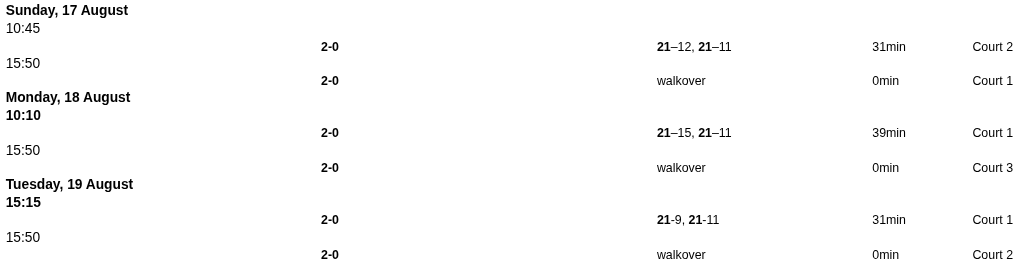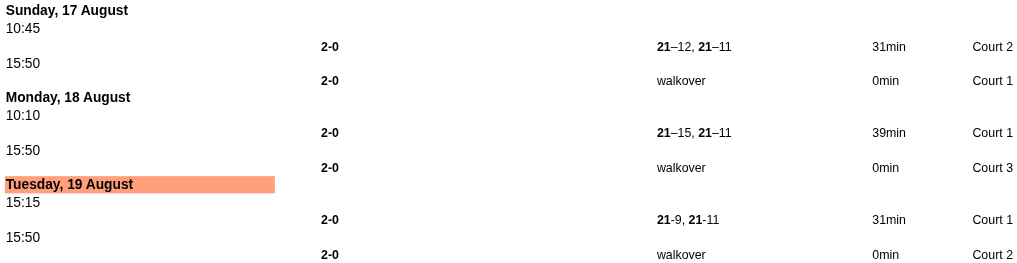(23, 116) bold -> (23, 116) normal
(69, 184) no background -> (69, 184) lightsalmon background
(23, 202) bold -> (23, 202) normal
